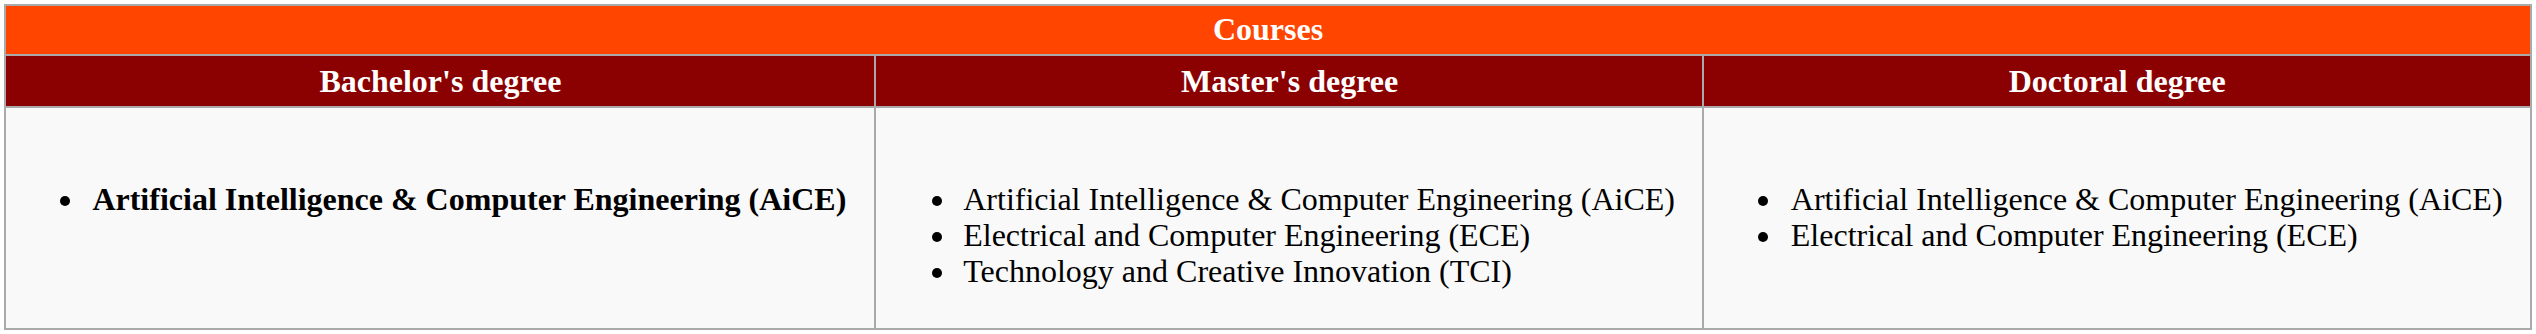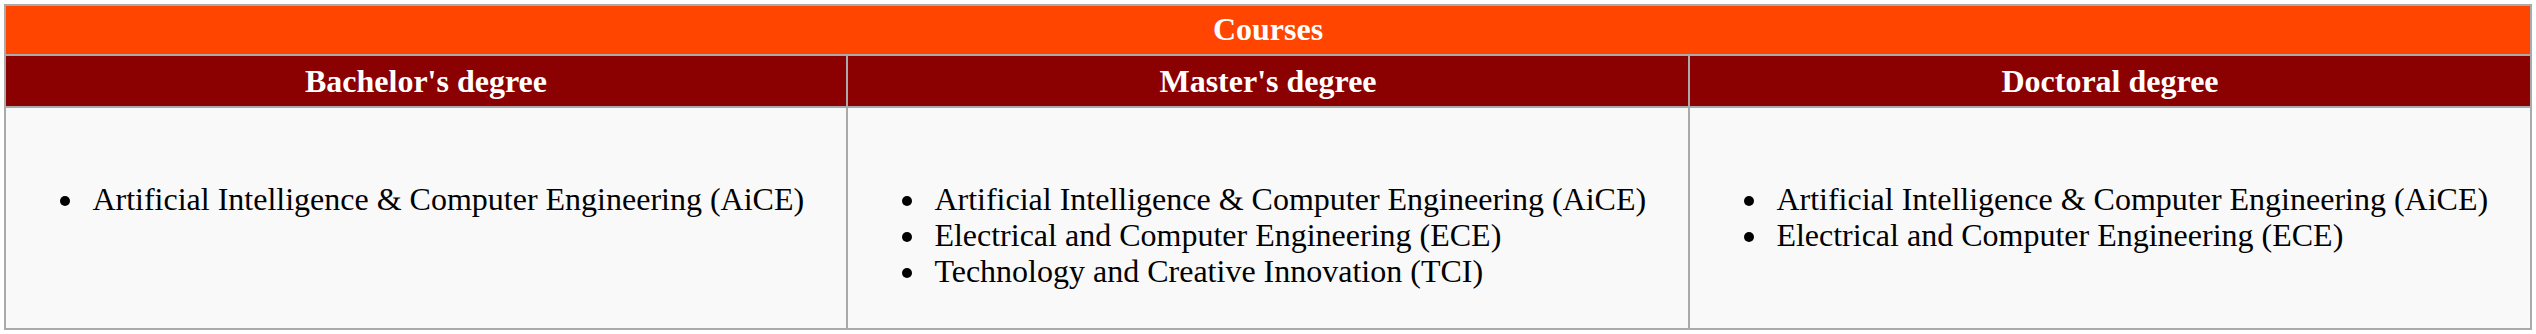(440, 200) bold -> (426, 200) normal
